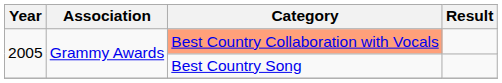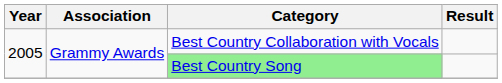(305, 41) lightsalmon background -> (305, 41) no background
(236, 66) no background -> (236, 66) lightgreen background
